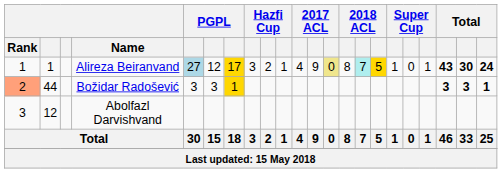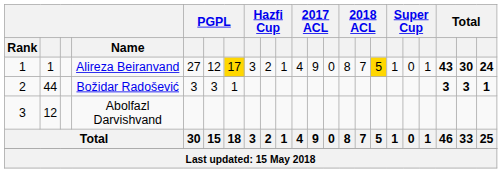(194, 67) lightblue background -> (194, 67) no background
(331, 67) khaki background -> (331, 67) no background
(363, 67) paleturquoise background -> (363, 67) no background
(22, 87) lightsalmon background -> (22, 87) no background
(234, 87) gold background -> (234, 87) no background
